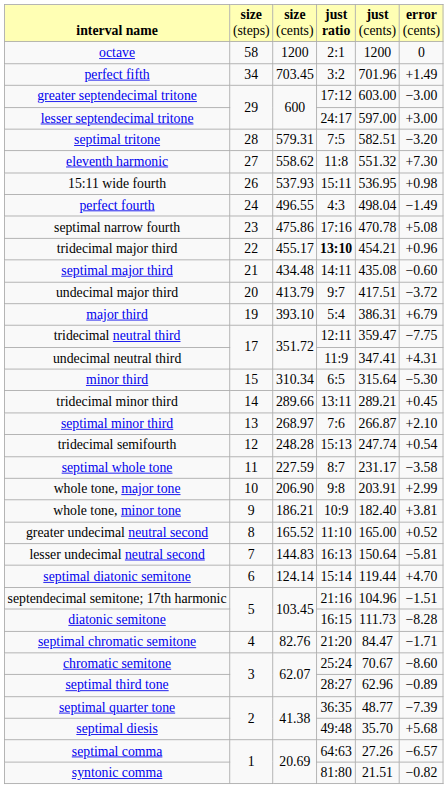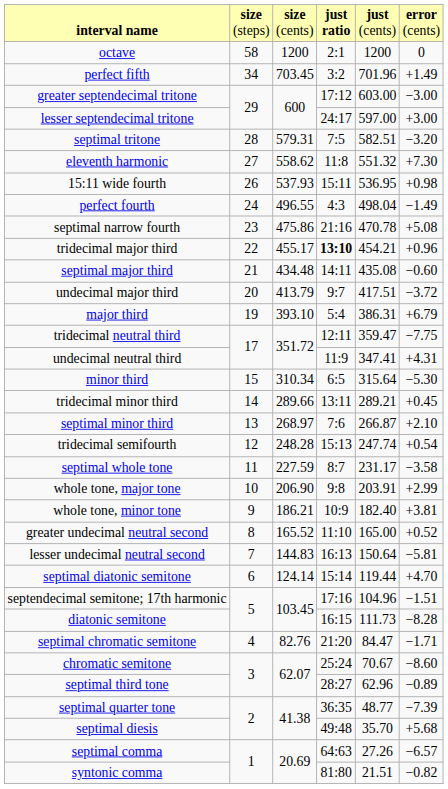(336, 227) 17:16 -> (336, 227) 21:16
(336, 598) 21:16 -> (336, 598) 17:16
